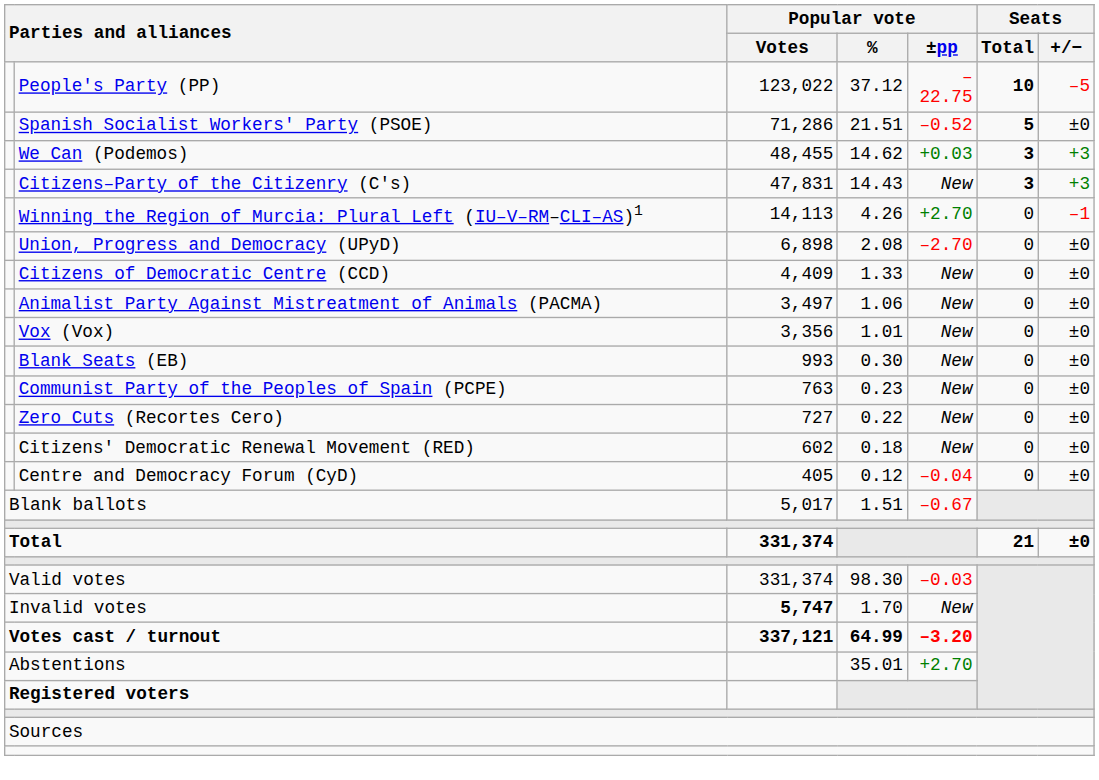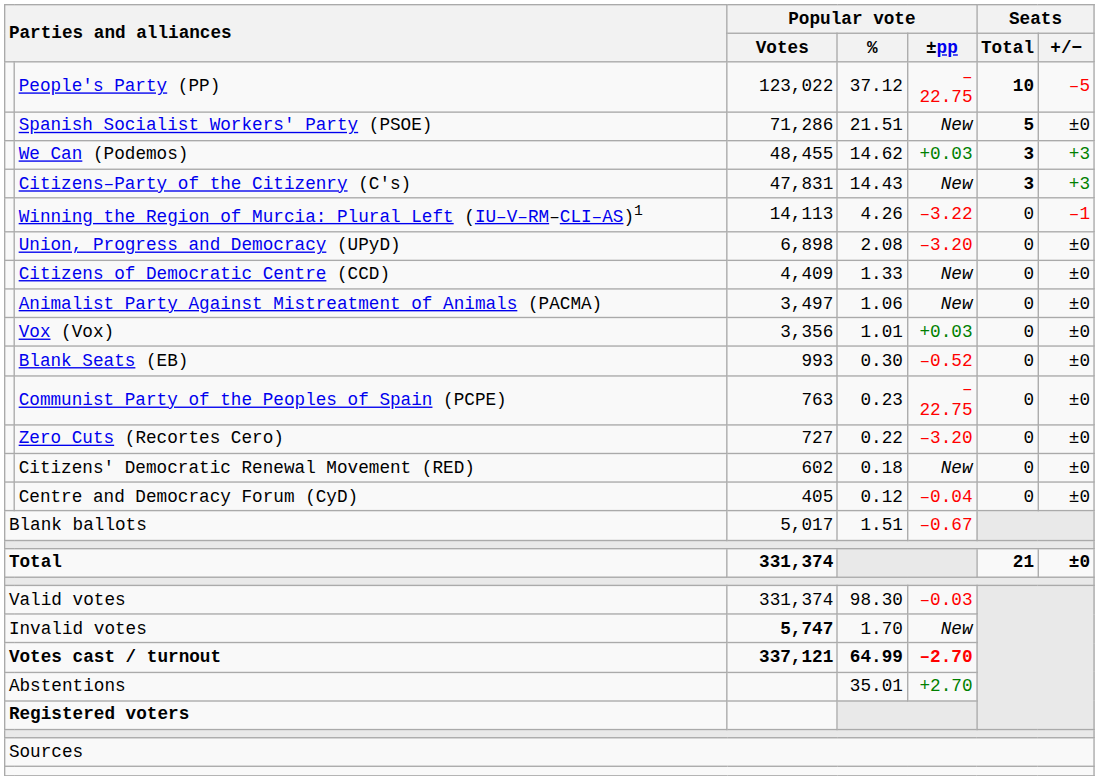(946, 126) –0.52 -> (957, 126) New
(946, 215) +2.70 -> (946, 215) –3.22
(946, 246) –2.70 -> (946, 246) –3.20
(957, 332) New -> (946, 332) +0.03
(957, 361) New -> (946, 361) –0.52
(957, 390) New -> (946, 400) –22.75
(957, 419) New -> (946, 439) –3.20
(946, 637) –3.20 -> (946, 658) –2.70
